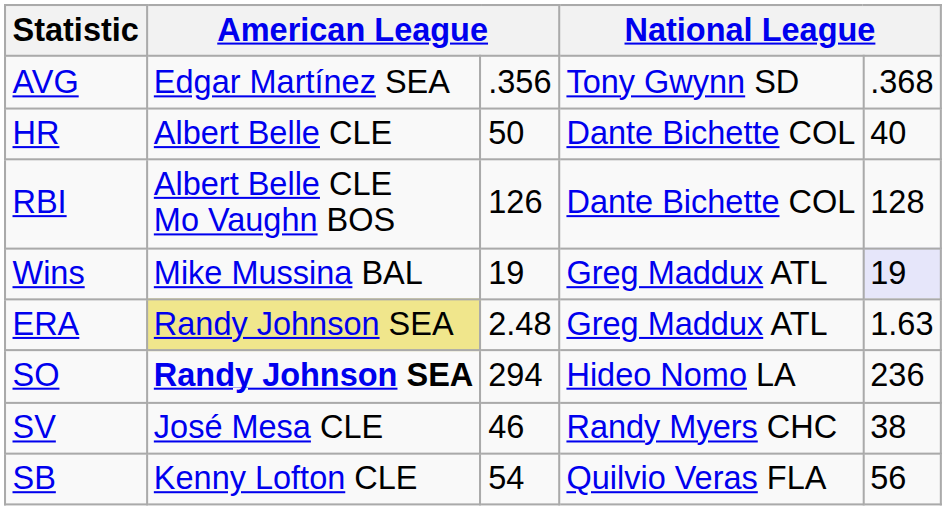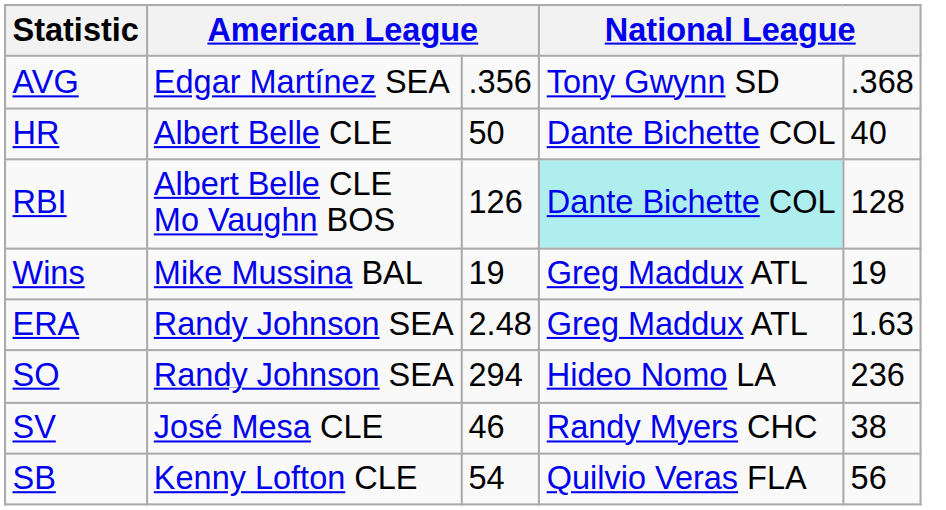(711, 203) no background -> (691, 203) paleturquoise background
(888, 272) lavender background -> (869, 272) no background
(304, 324) khaki background -> (304, 324) no background
(314, 375) bold -> (304, 375) normal
